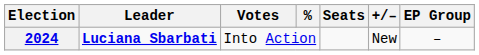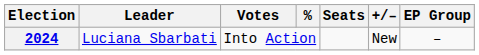(149, 39) bold -> (149, 39) normal
